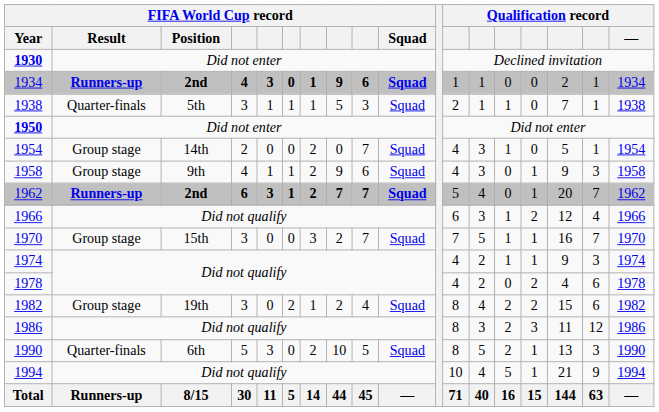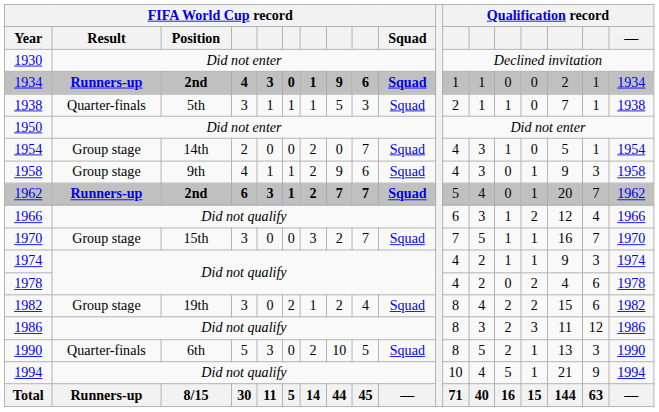(28, 60) bold -> (28, 60) normal
(28, 127) bold -> (28, 127) normal
